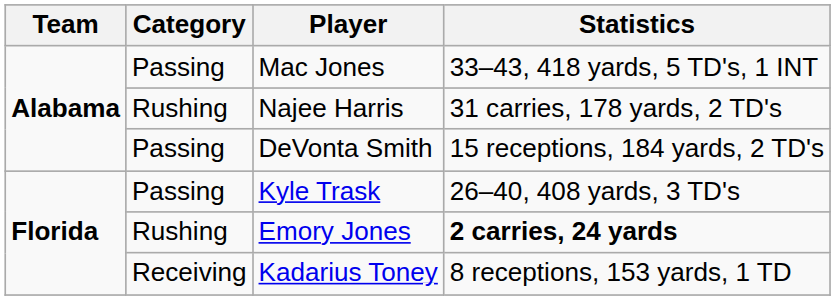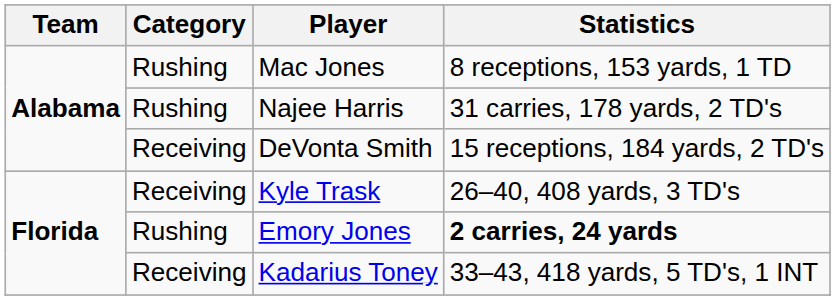(178, 66) Passing -> (180, 66) Rushing
(634, 66) 33–43, 418 yards, 5 TD's, 1 INT -> (621, 66) 8 receptions, 153 yards, 1 TD
(178, 149) Passing -> (189, 149) Receiving
(178, 190) Passing -> (189, 190) Receiving
(621, 273) 8 receptions, 153 yards, 1 TD -> (634, 273) 33–43, 418 yards, 5 TD's, 1 INT
